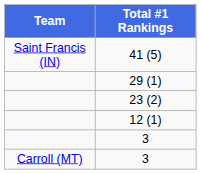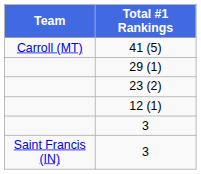(50, 54) Saint Francis (IN) -> (50, 47) Carroll (MT)
(50, 159) Carroll (MT) -> (50, 152) Saint Francis (IN)
